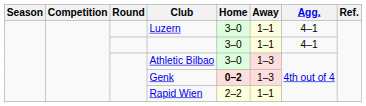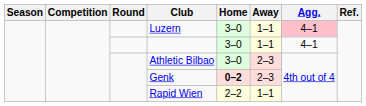(309, 28) no background -> (309, 28) pink background
(265, 61) 1–3 -> (265, 61) 2–3
(265, 77) 1–3 -> (265, 77) 2–3
